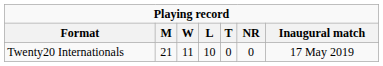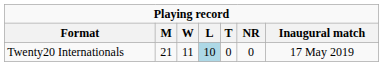(209, 52) no background -> (209, 52) lightblue background
